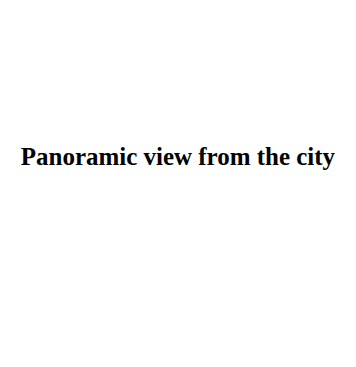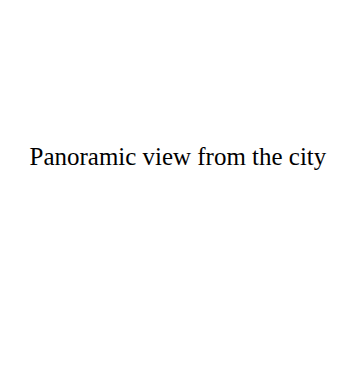(178, 157) bold -> (178, 157) normal
